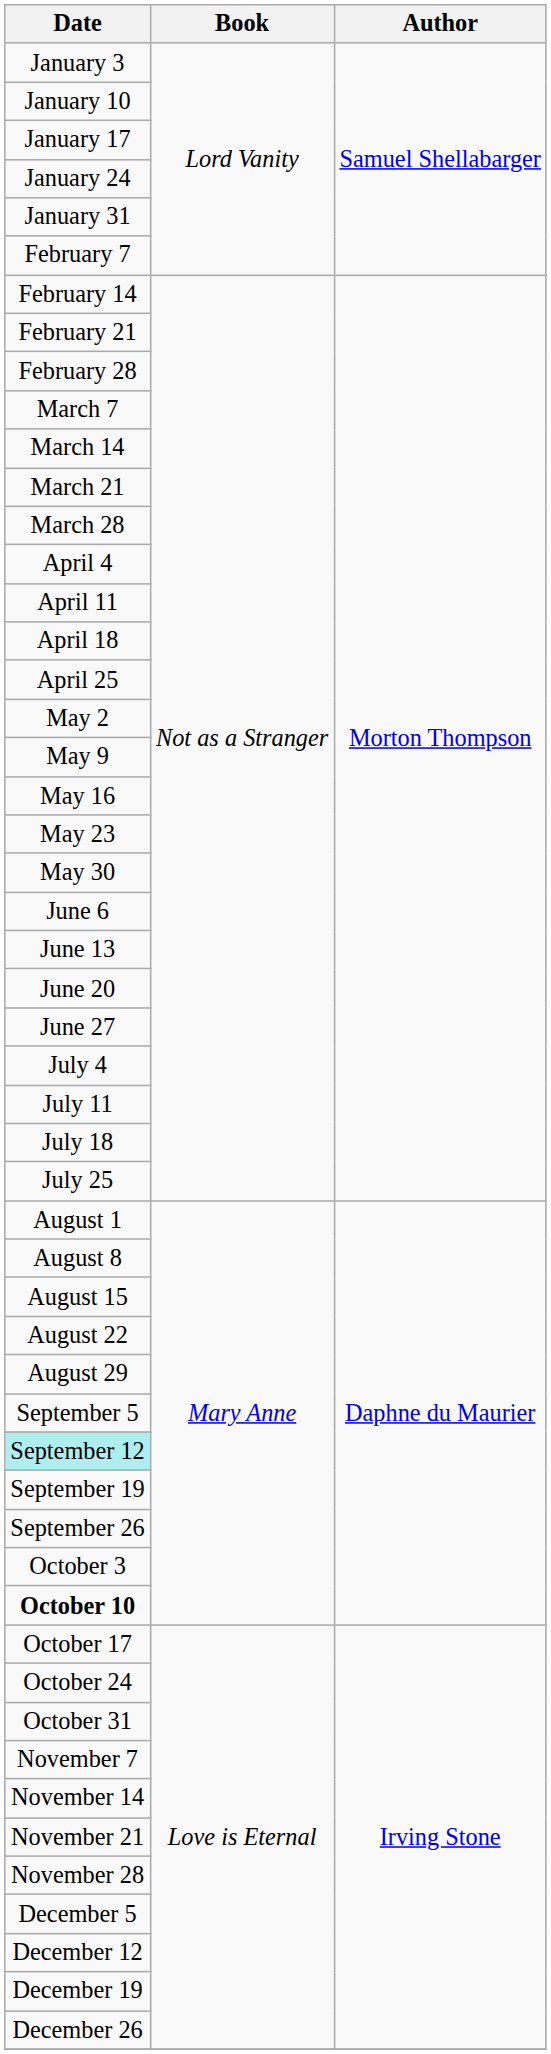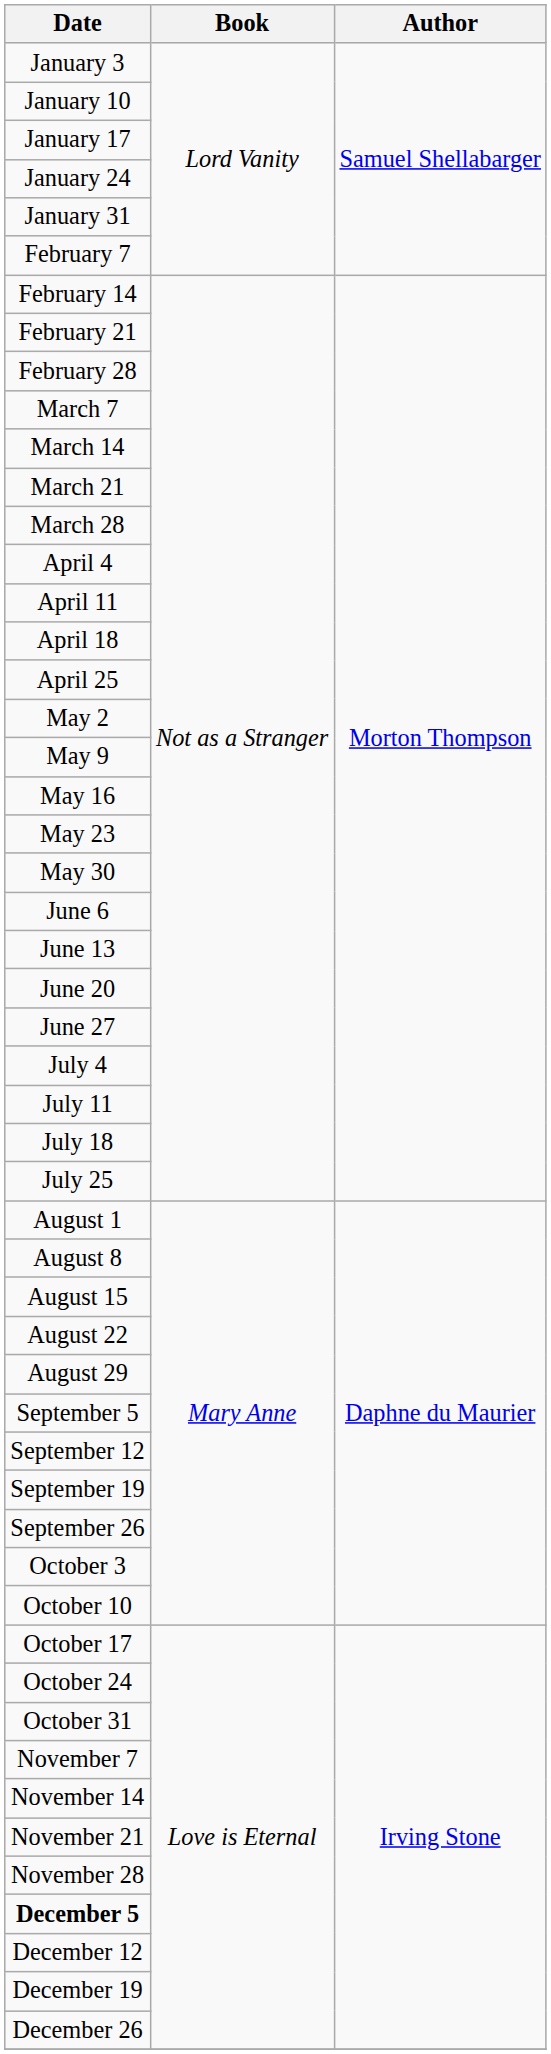(78, 1450) paleturquoise background -> (78, 1450) no background
(78, 1605) bold -> (78, 1605) normal
(78, 1913) normal -> (78, 1913) bold
